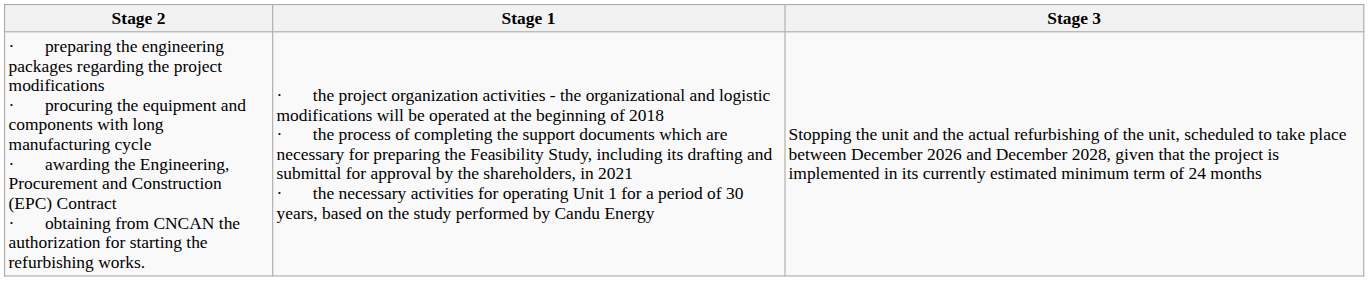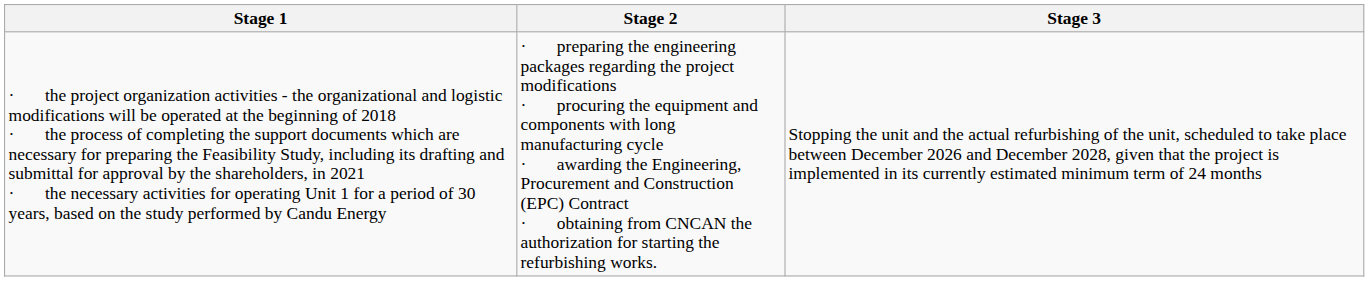columns swapped: (528, 18) <-> (139, 18)
